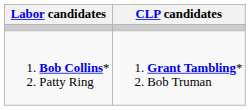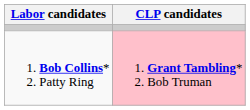(179, 75) no background -> (179, 75) pink background
